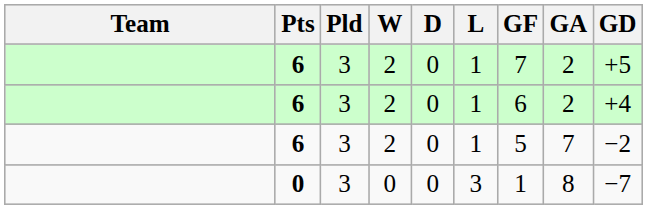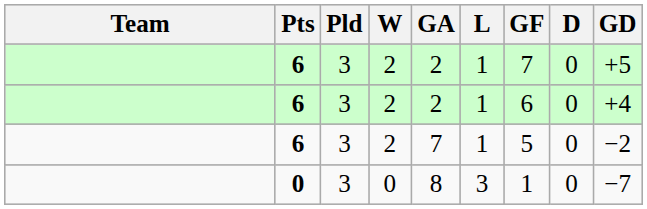columns swapped: (433, 24) <-> (568, 24)
